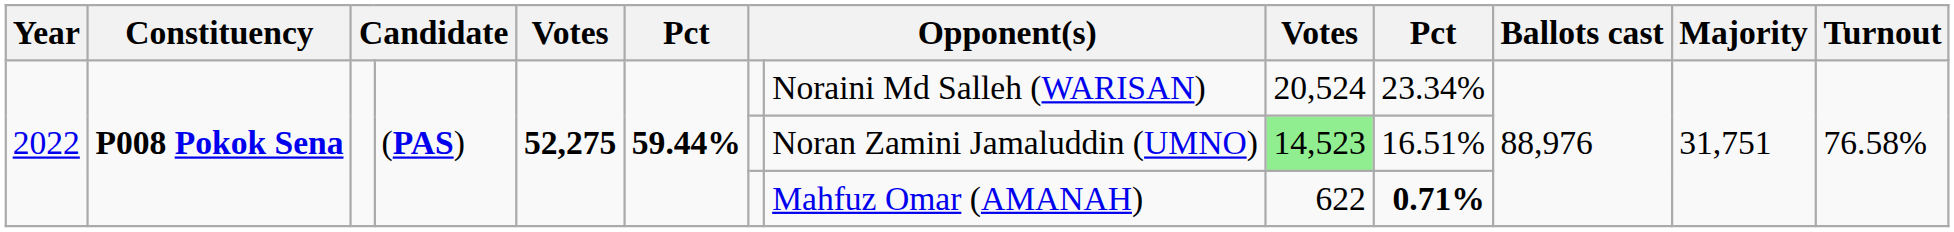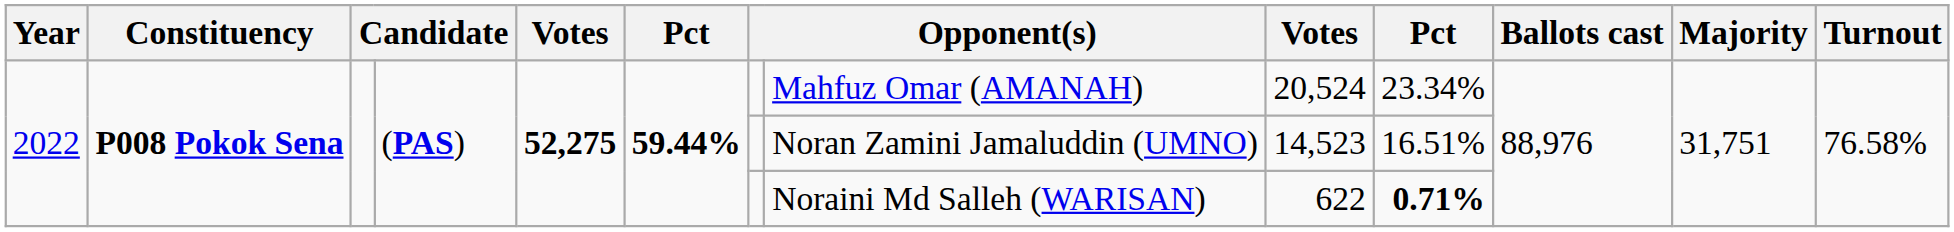(989, 87) Noraini Md Salleh (WARISAN) -> (958, 87) Mahfuz Omar (AMANAH)
(1320, 142) lightgreen background -> (1320, 142) no background
(958, 198) Mahfuz Omar (AMANAH) -> (989, 198) Noraini Md Salleh (WARISAN)
